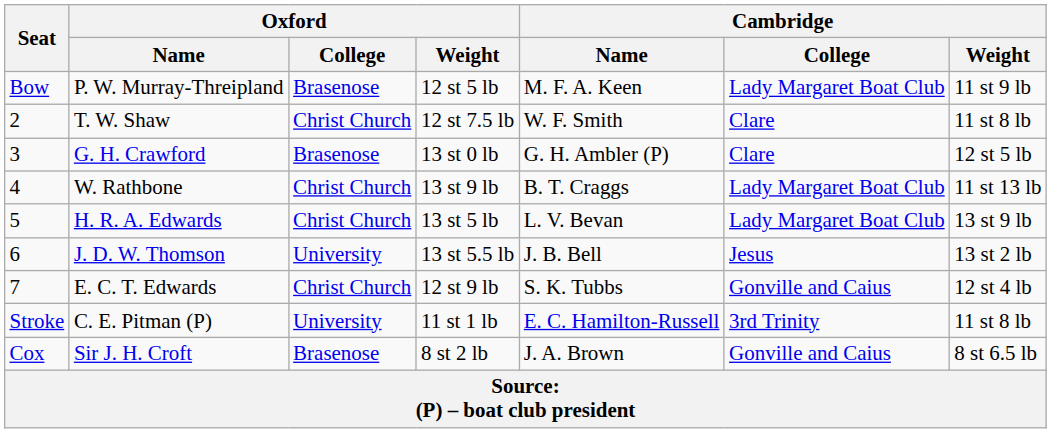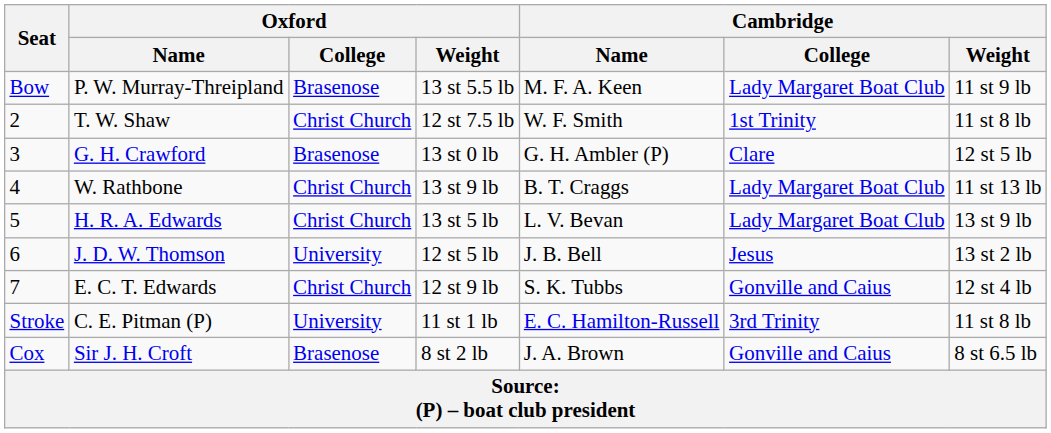(460, 87) 12 st 5 lb -> (468, 87) 13 st 5.5 lb
(752, 120) Clare -> (772, 120) 1st Trinity
(468, 253) 13 st 5.5 lb -> (460, 253) 12 st 5 lb
